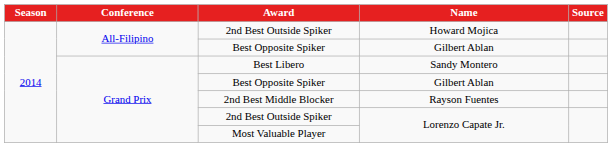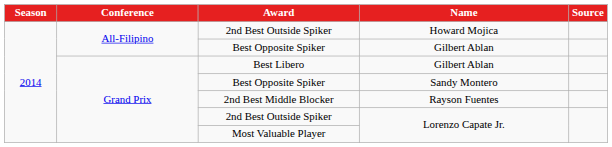(464, 64) Sandy Montero -> (464, 64) Gilbert Ablan
(464, 82) Gilbert Ablan -> (464, 82) Sandy Montero
